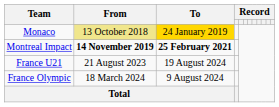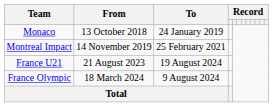(115, 32) khaki background -> (114, 32) no background
(195, 32) gold background -> (191, 32) no background
(115, 47) bold -> (114, 47) normal
(195, 47) bold -> (191, 47) normal
